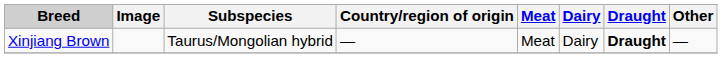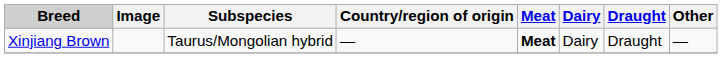(538, 40) normal -> (538, 40) bold
(637, 40) bold -> (635, 40) normal
